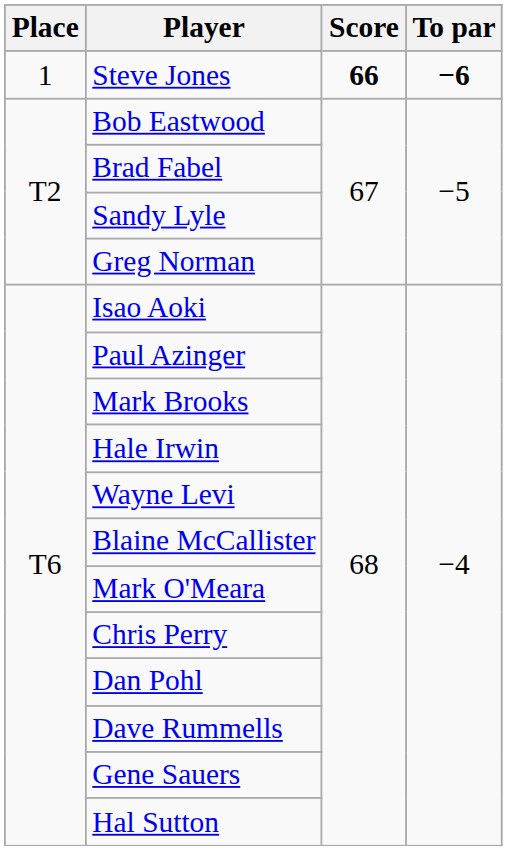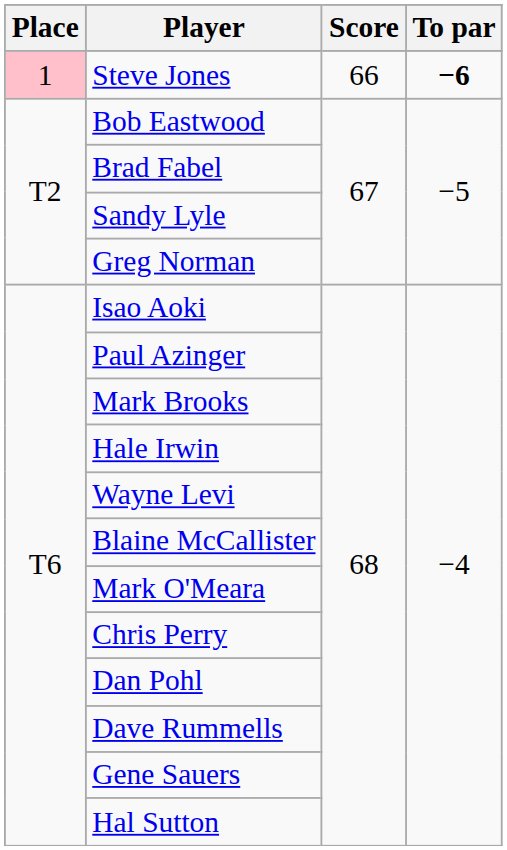(45, 74) no background -> (45, 74) pink background
(364, 74) bold -> (364, 74) normal
